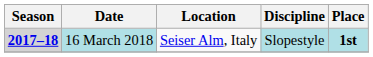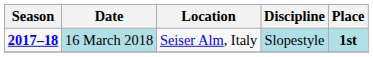(33, 40) lightgrey background -> (33, 40) no background
